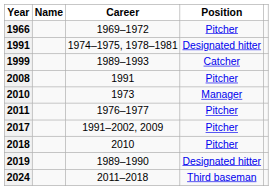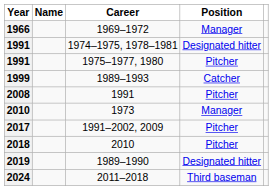(222, 29) Pitcher -> (222, 29) Manager
+ row: (18, 62)
- row: (18, 111)
